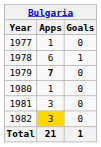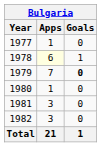(50, 58) no background -> (50, 58) lightyellow background
(50, 73) bold -> (50, 73) normal
(80, 73) normal -> (80, 73) bold
(50, 119) gold background -> (50, 119) no background
